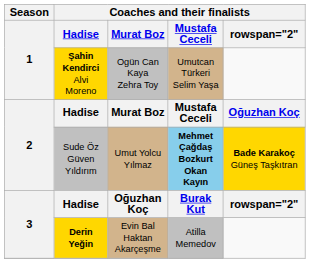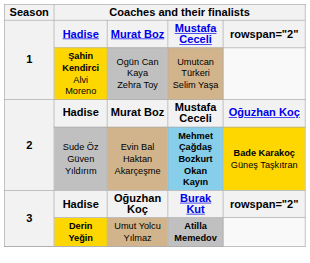(138, 159) Umut Yolcu Yılmaz -> (138, 159) Evin Bal Haktan Akarçeşme
(138, 238) Evin Bal Haktan Akarçeşme -> (138, 232) Umut Yolcu Yılmaz
(196, 238) normal -> (196, 231) bold
